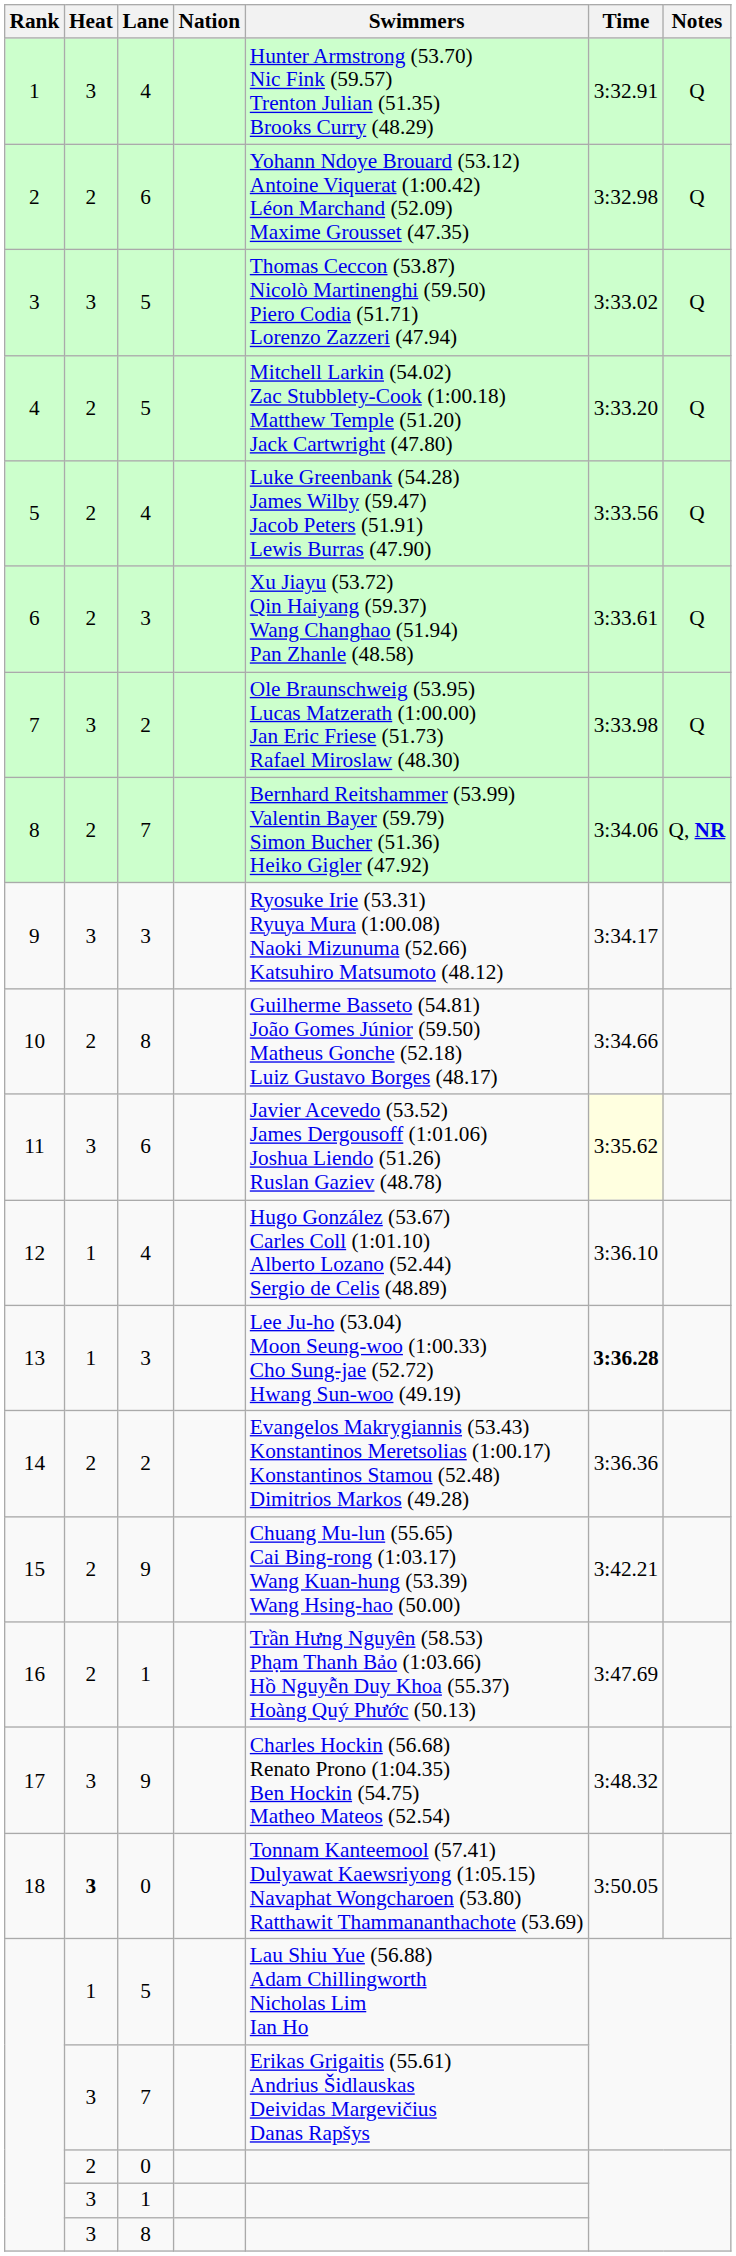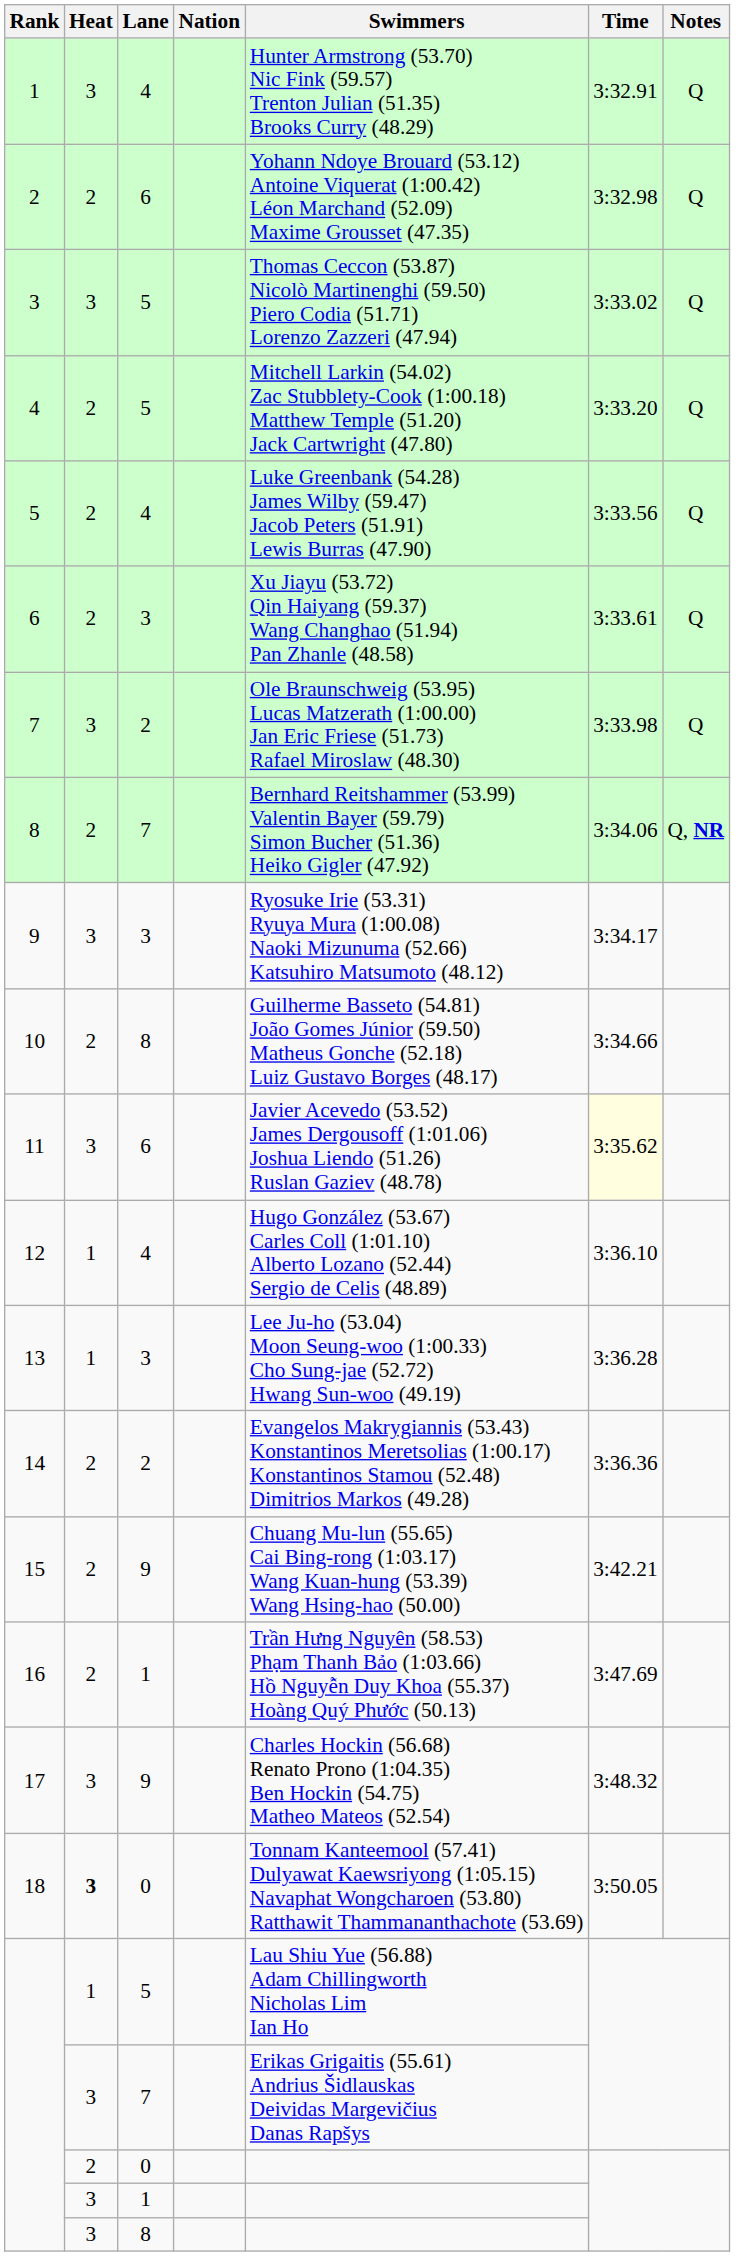(626, 1357) bold -> (625, 1357) normal
